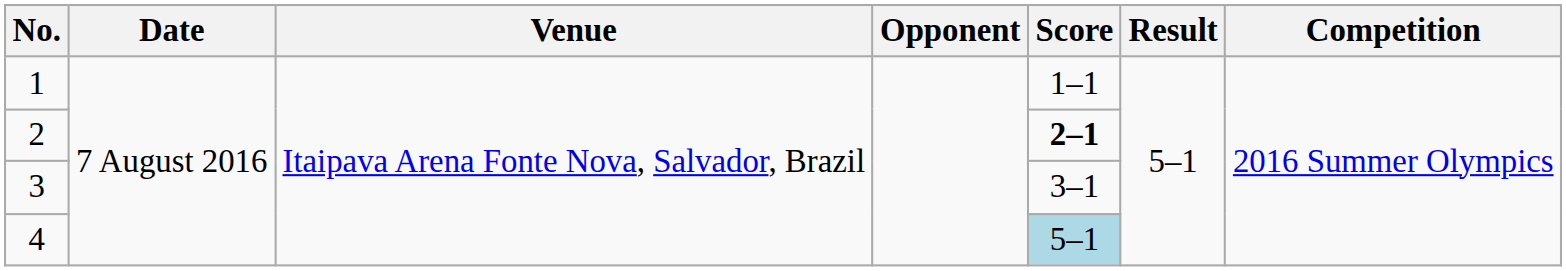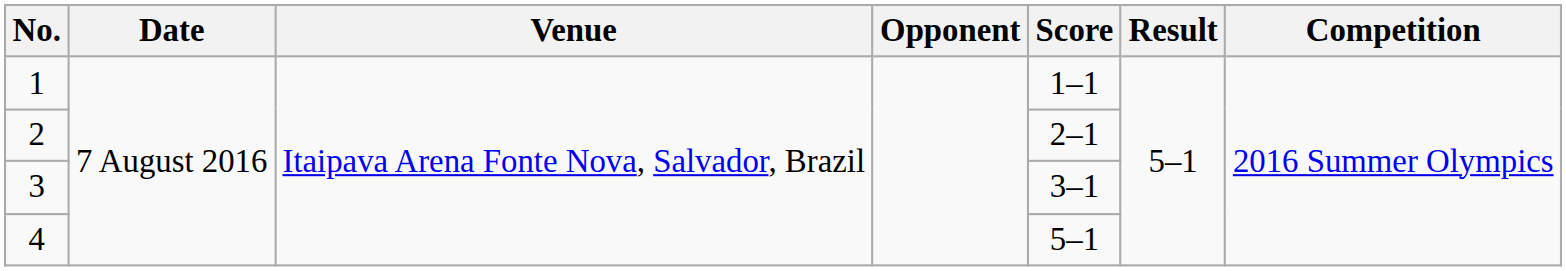(1074, 134) bold -> (1074, 134) normal
(1074, 238) lightblue background -> (1074, 238) no background
